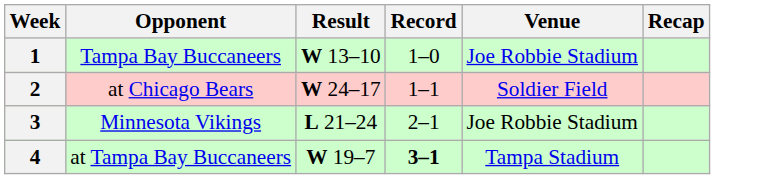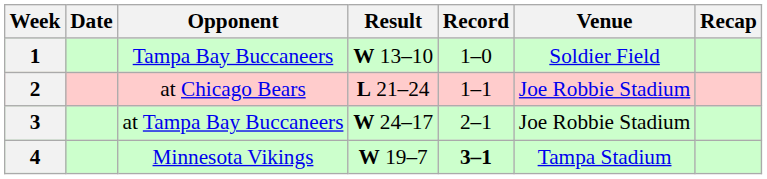+ column: (91, 21)
(552, 55) Joe Robbie Stadium -> (605, 55) Soldier Field
(341, 88) W 24–17 -> (393, 88) L 21–24
(552, 88) Soldier Field -> (605, 88) Joe Robbie Stadium
(181, 122) Minnesota Vikings -> (233, 122) at Tampa Bay Buccaneers
(341, 122) L 21–24 -> (393, 122) W 24–17
(181, 156) at Tampa Bay Buccaneers -> (233, 156) Minnesota Vikings
